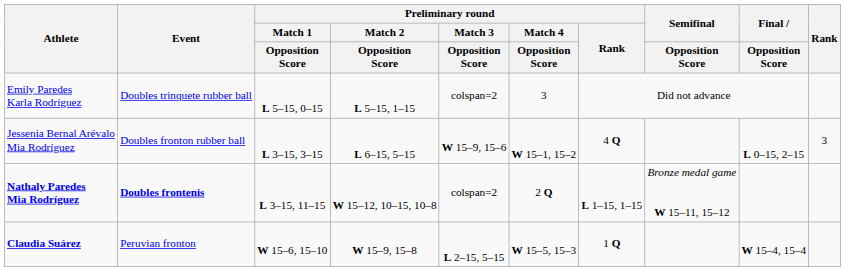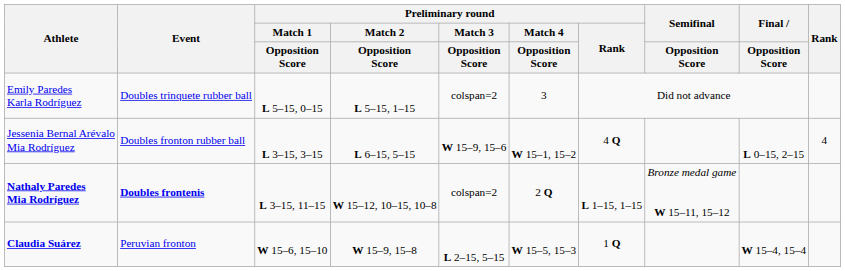(824, 141) 3 -> (824, 141) 4
